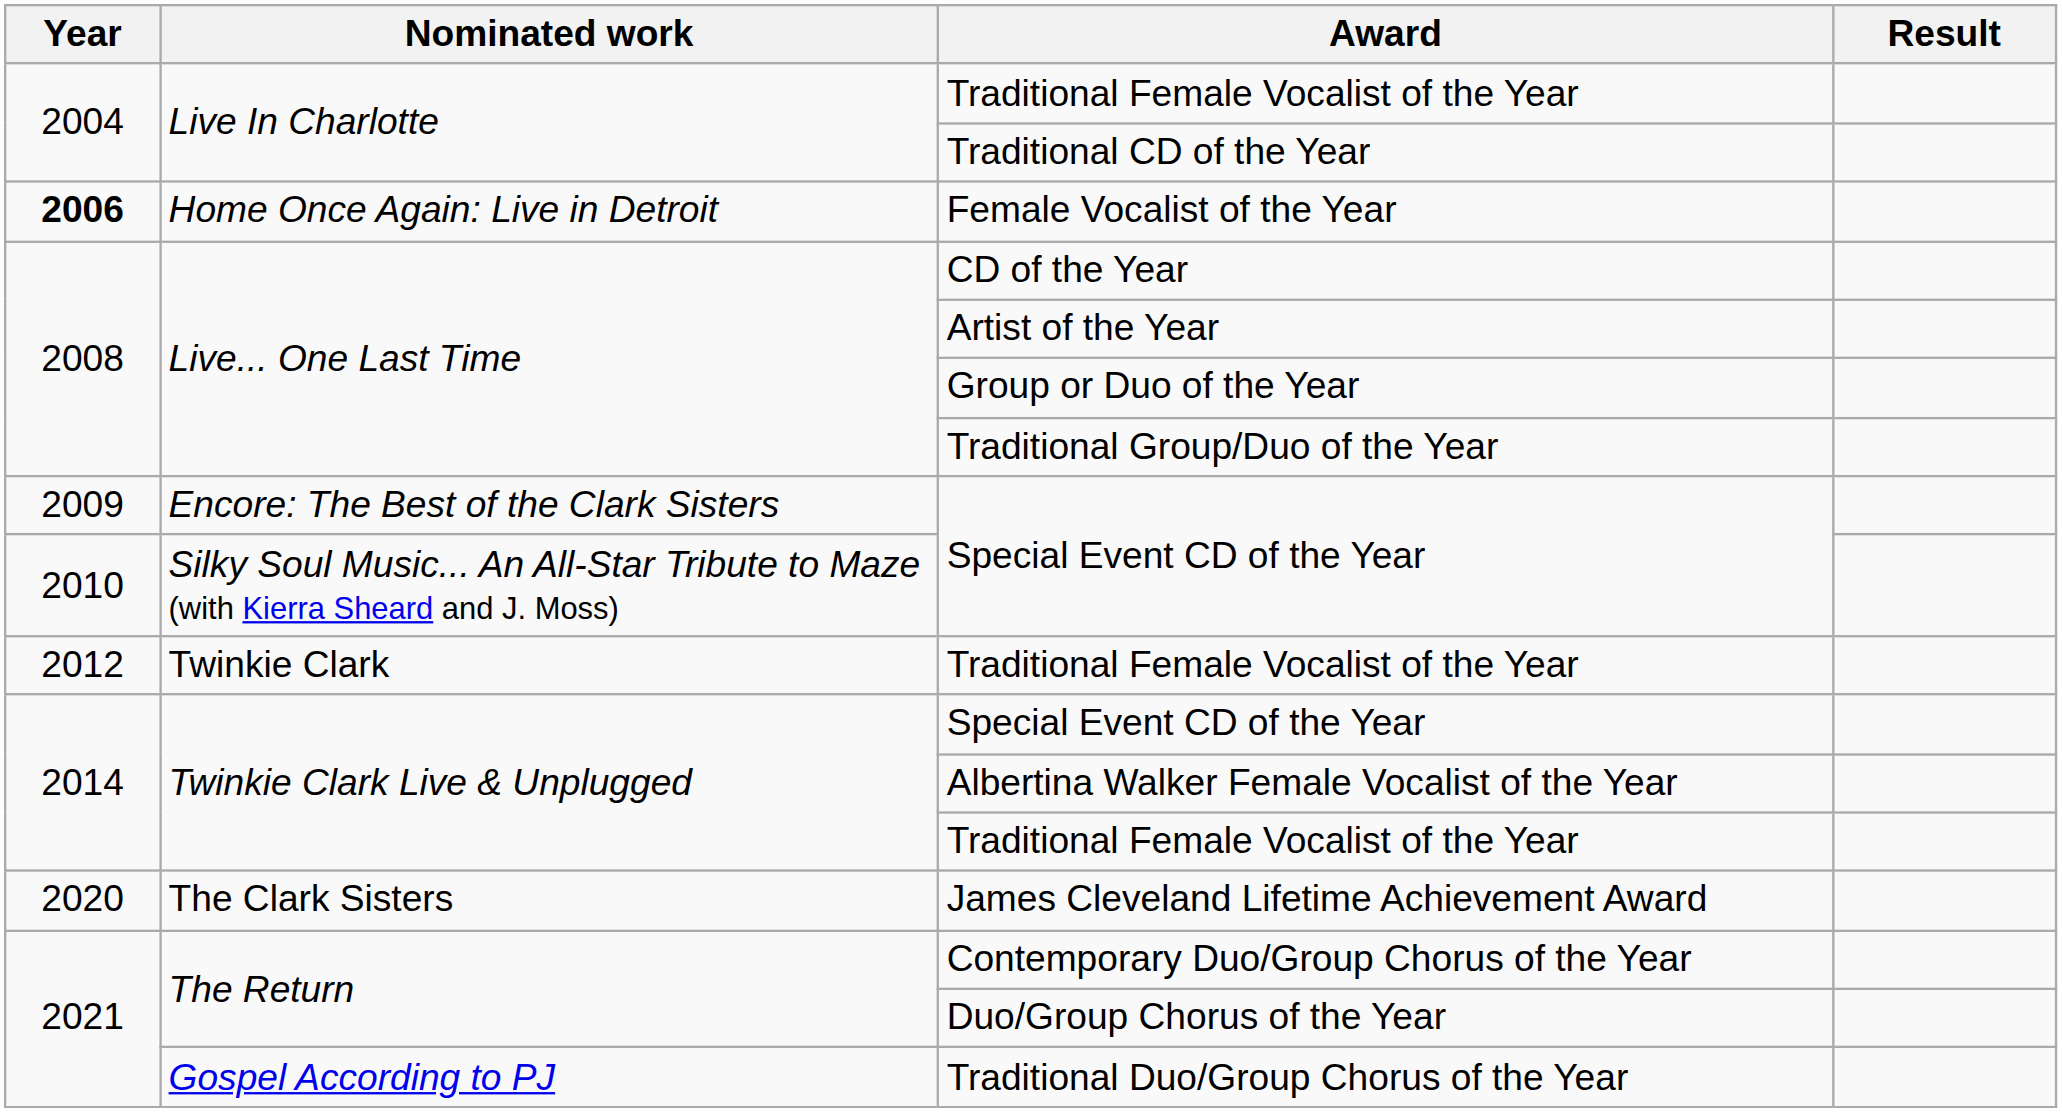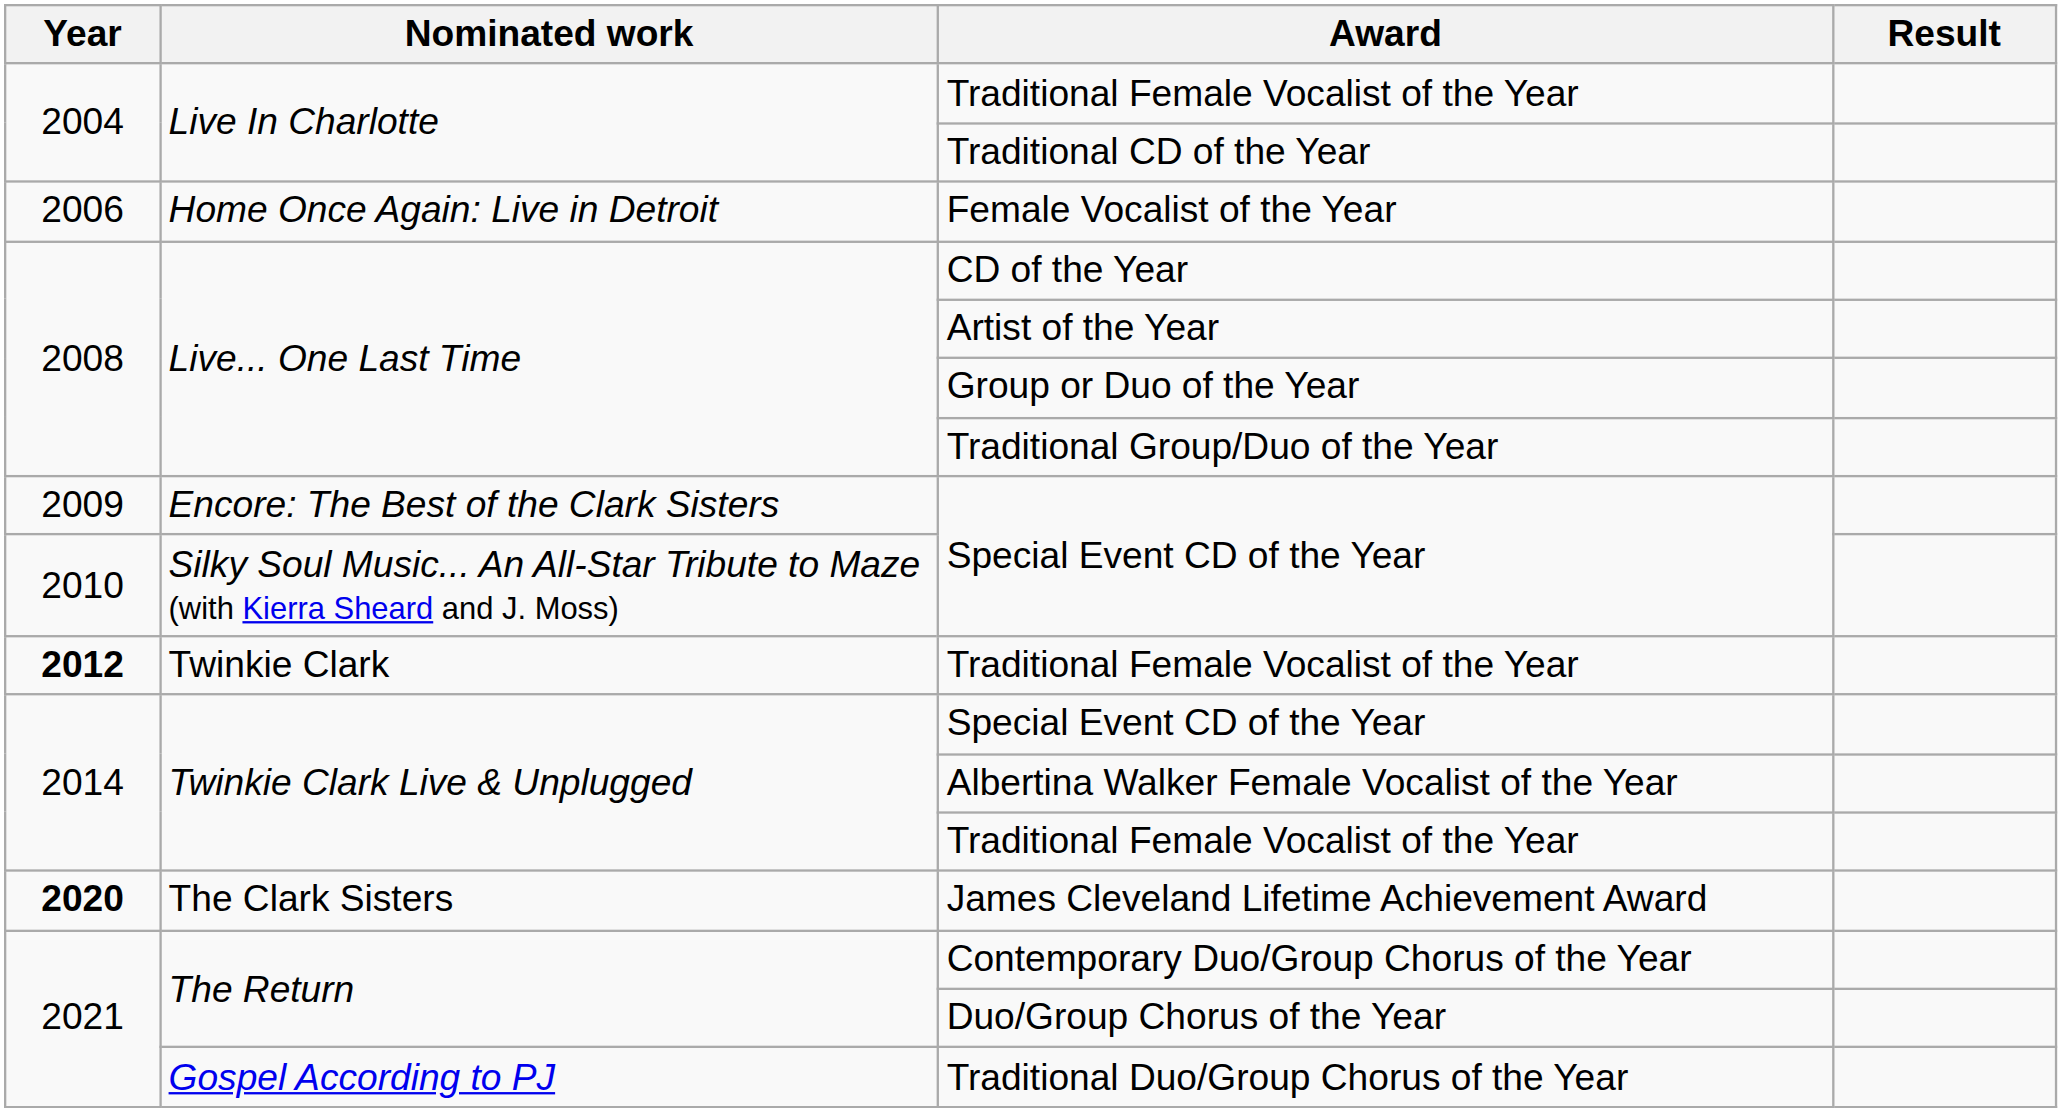(83, 210) bold -> (83, 210) normal
(83, 664) normal -> (83, 664) bold
(83, 899) normal -> (83, 899) bold
